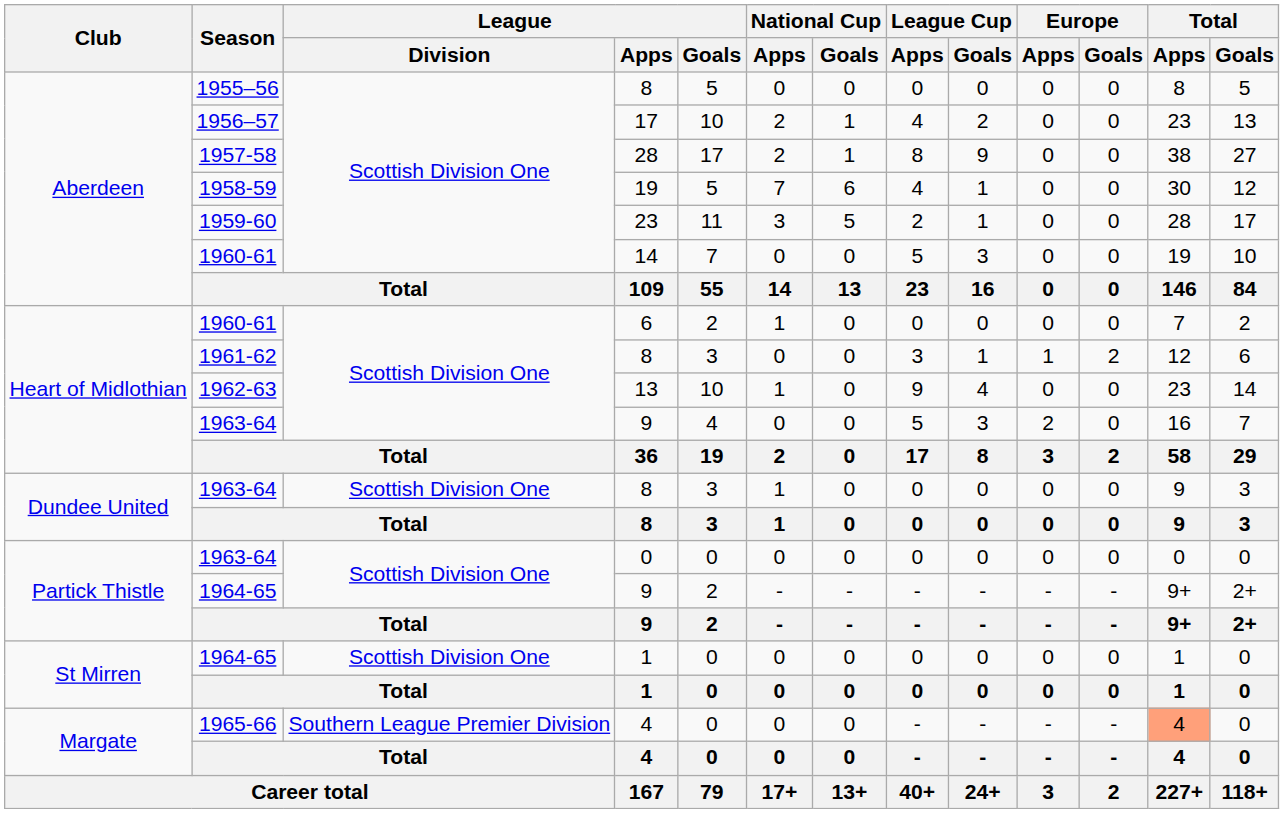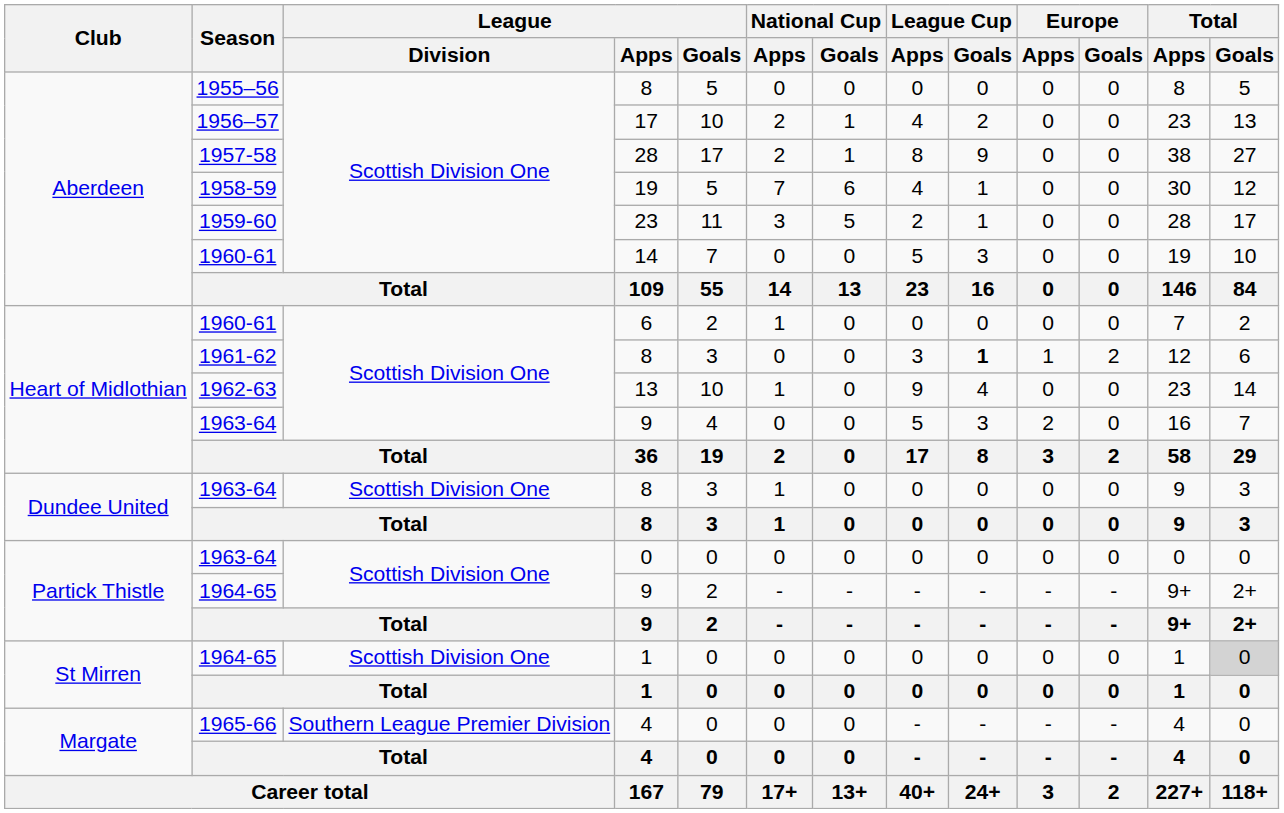(983, 356) normal -> (983, 356) bold
(1245, 657) no background -> (1245, 657) lightgrey background
(1179, 724) lightsalmon background -> (1179, 724) no background
